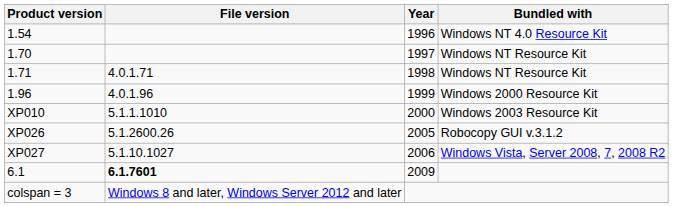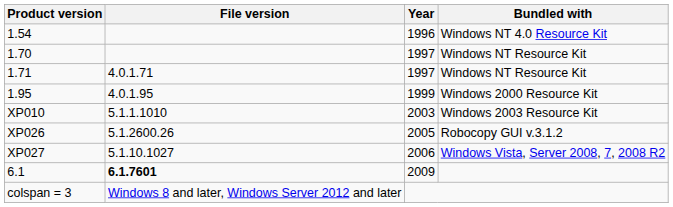(421, 73) 1998 -> (421, 73) 1997
+ row: (19, 93)
- row: (19, 93)
(421, 113) 2000 -> (421, 113) 2003
